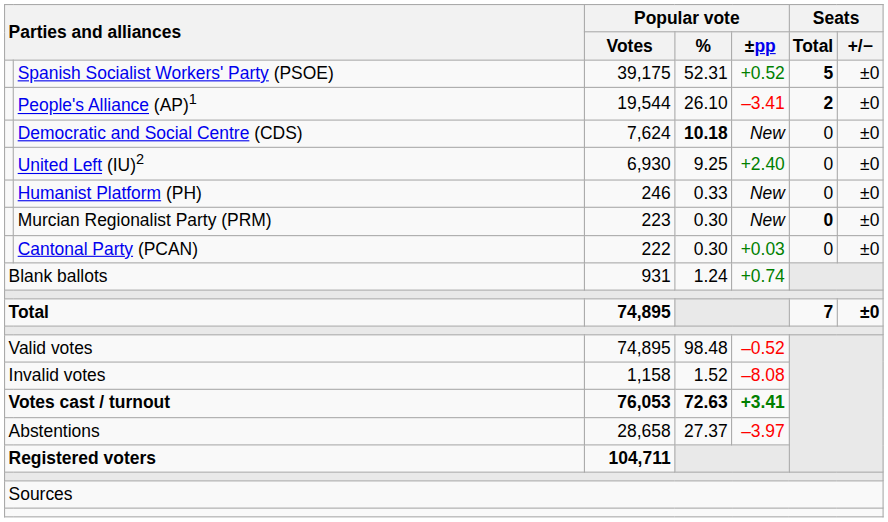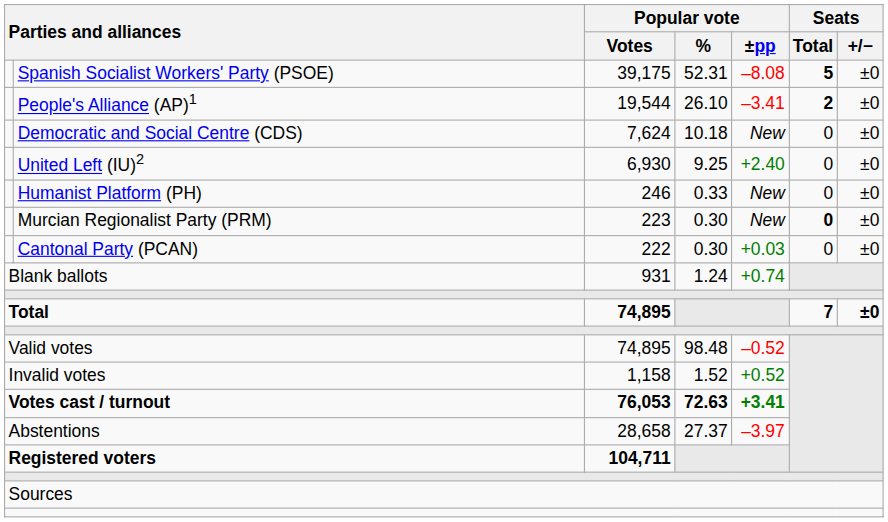(763, 73) +0.52 -> (763, 73) –8.08
(706, 133) bold -> (706, 133) normal
(763, 375) –8.08 -> (763, 375) +0.52
